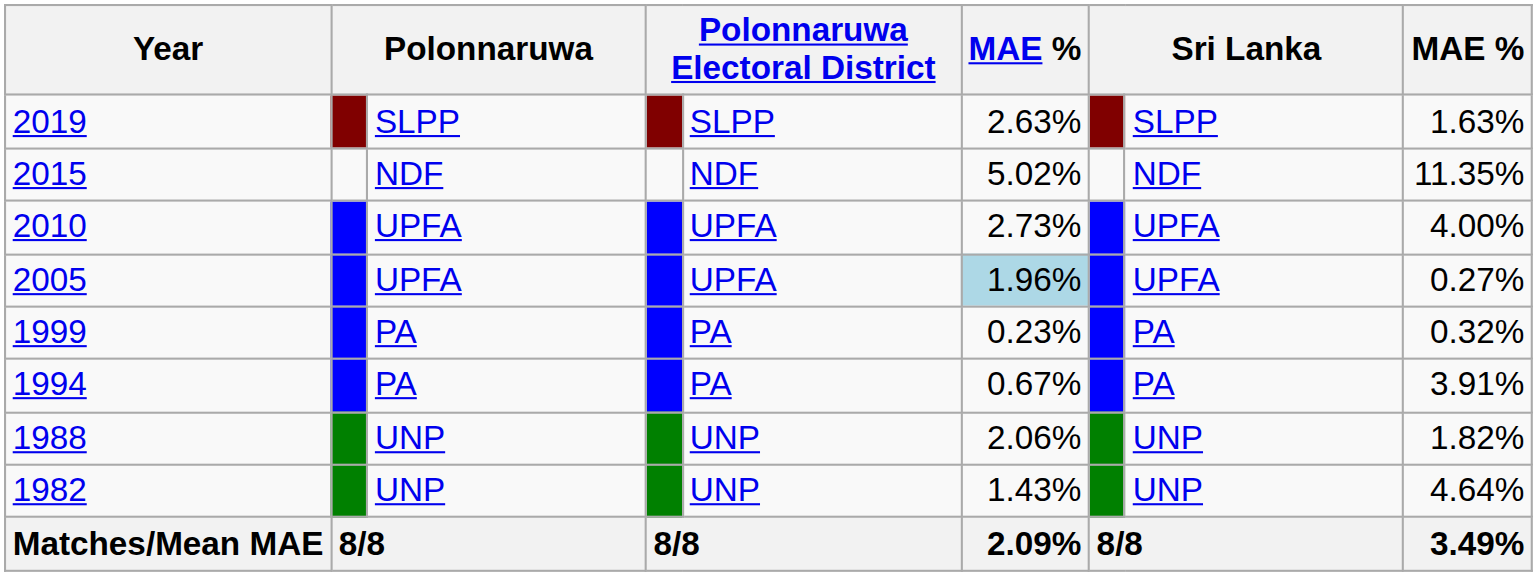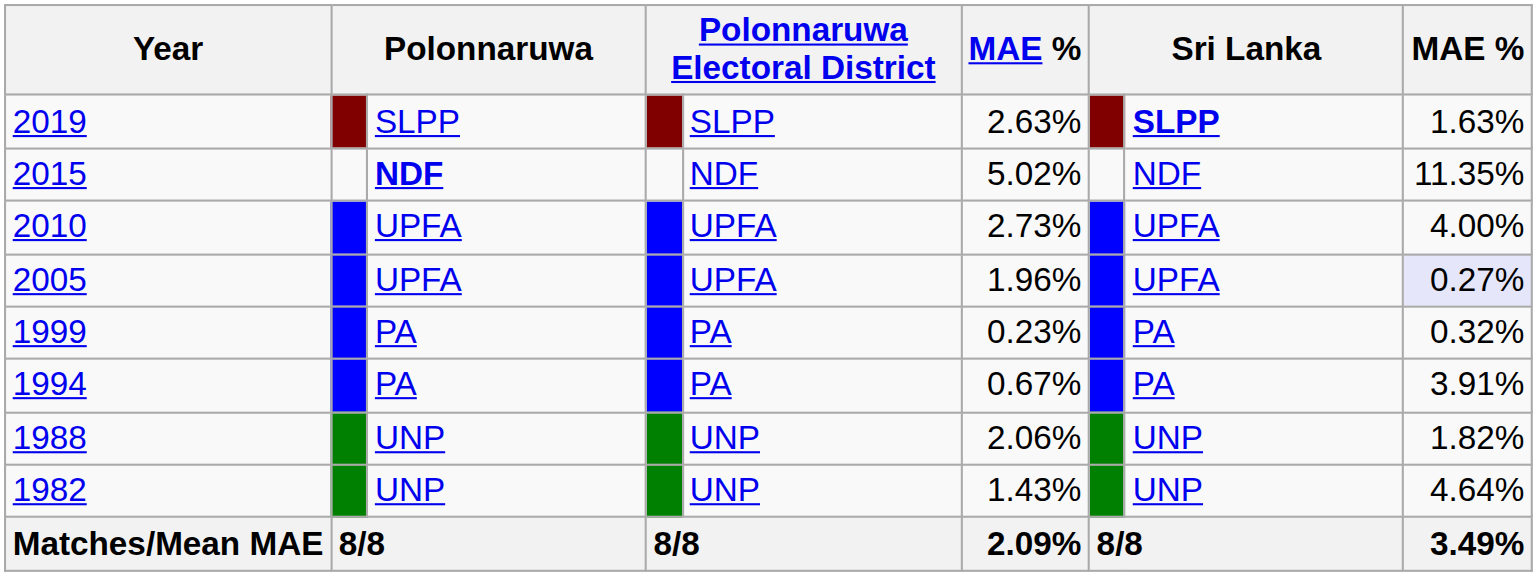(1175, 121) normal -> (1176, 121) bold
(409, 173) normal -> (409, 173) bold
(1034, 279) lightblue background -> (1034, 279) no background
(1477, 279) no background -> (1477, 279) lavender background
